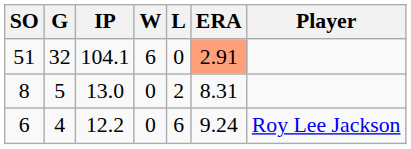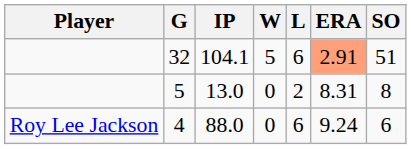columns swapped: (326, 21) <-> (24, 21)
(150, 56) 6 -> (270, 56) 5
(179, 56) 0 -> (298, 56) 6
(105, 125) 12.2 -> (225, 125) 88.0
